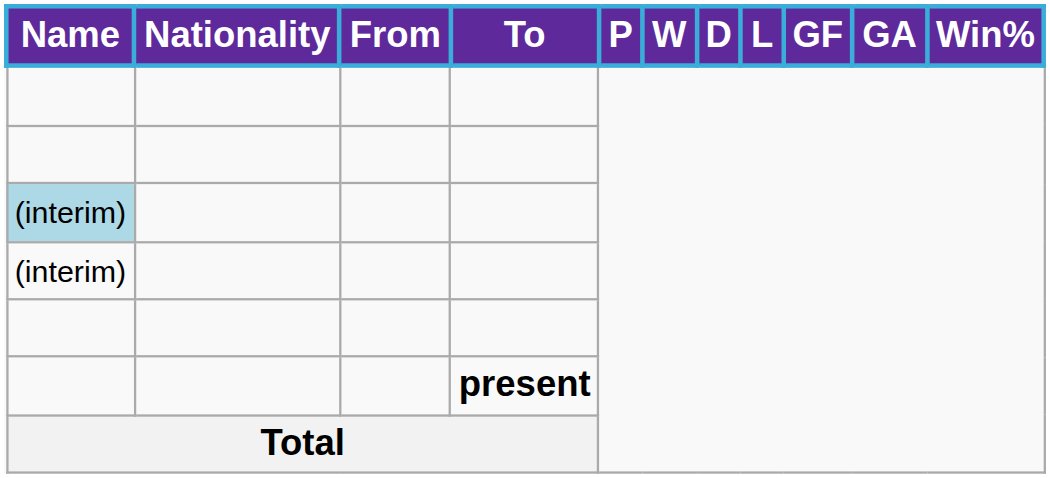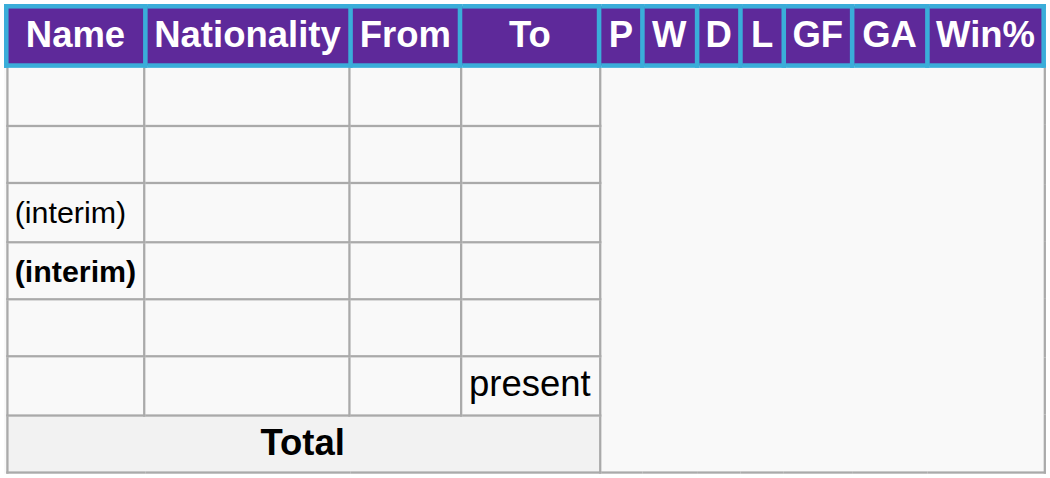(70, 213) lightblue background -> (70, 213) no background
(70, 271) normal -> (75, 269) bold
(525, 385) bold -> (530, 385) normal
